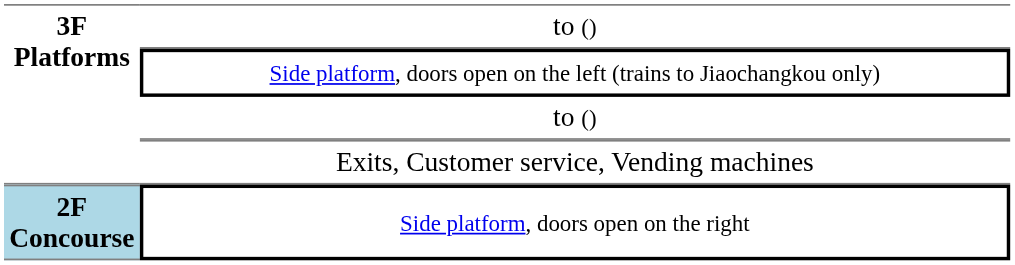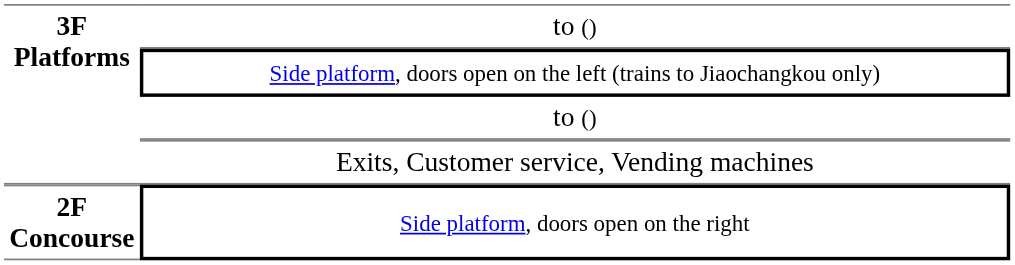(72, 222) lightblue background -> (72, 222) no background
